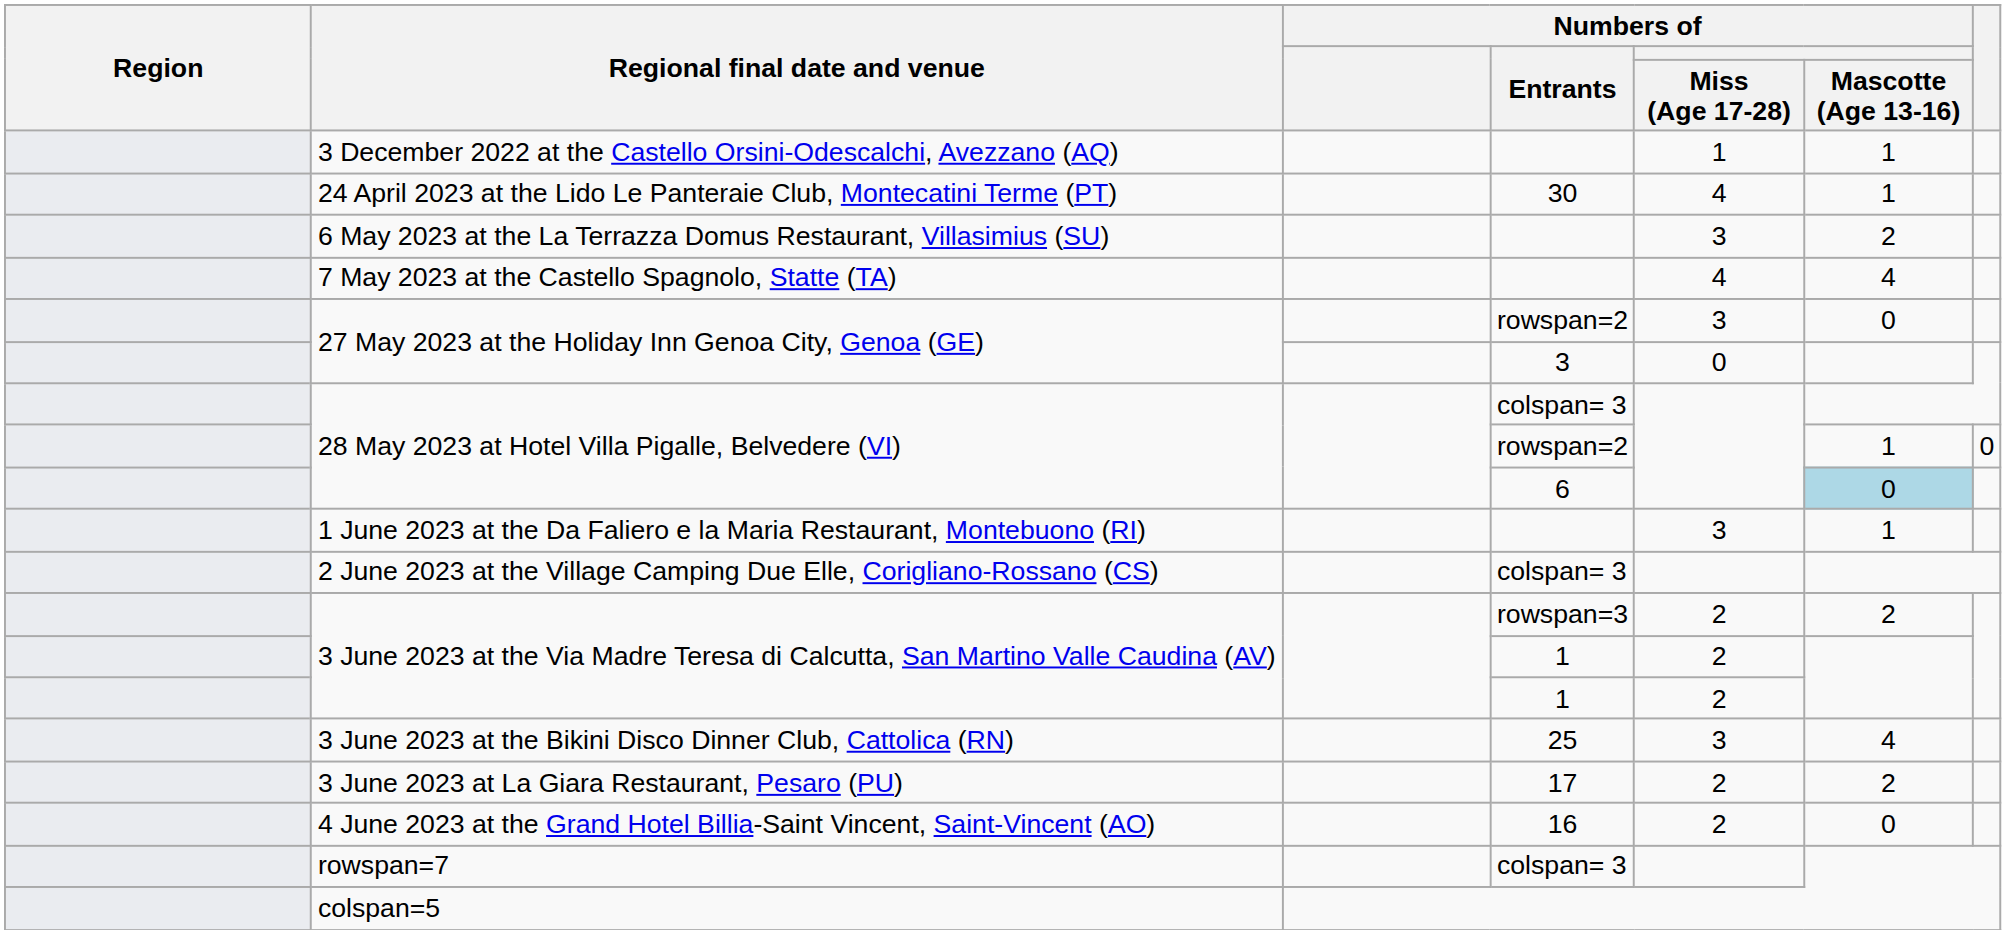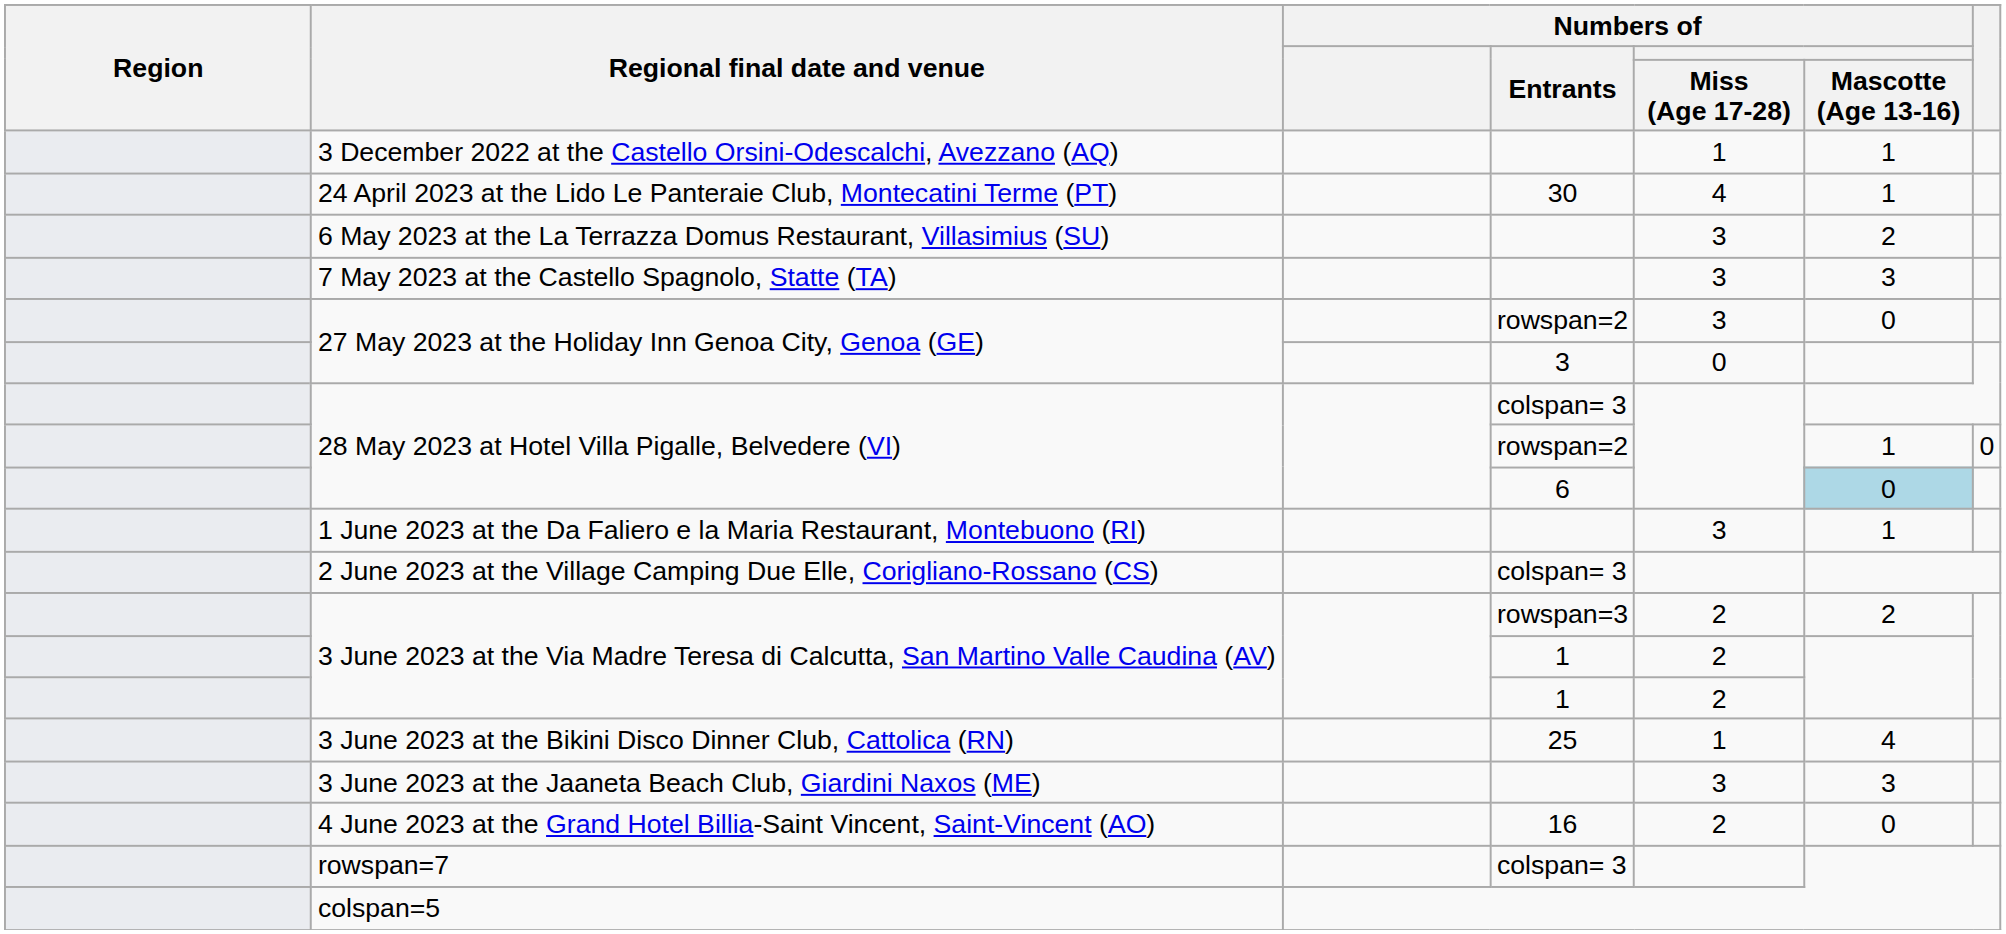(1719, 278) 4 -> (1719, 278) 3
(1888, 278) 4 -> (1888, 278) 3
(1719, 740) 3 -> (1719, 740) 1
- row: (610, 782)
+ row: (679, 782)
